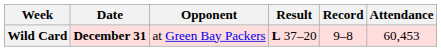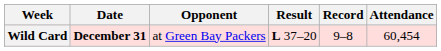(402, 35) 60,453 -> (402, 35) 60,454
